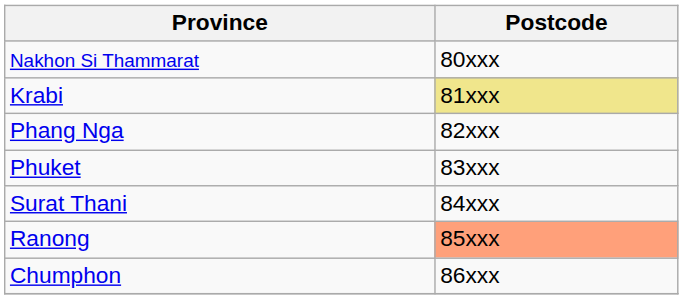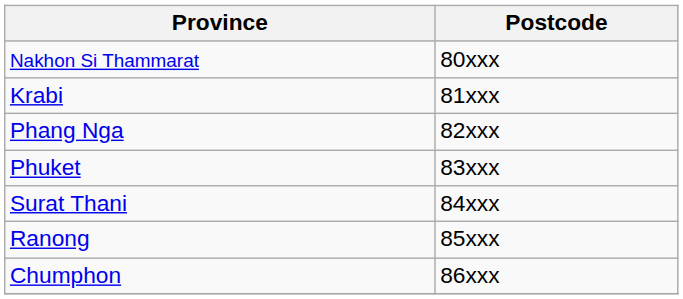(470, 95) khaki background -> (470, 95) no background
(470, 239) lightsalmon background -> (470, 239) no background
